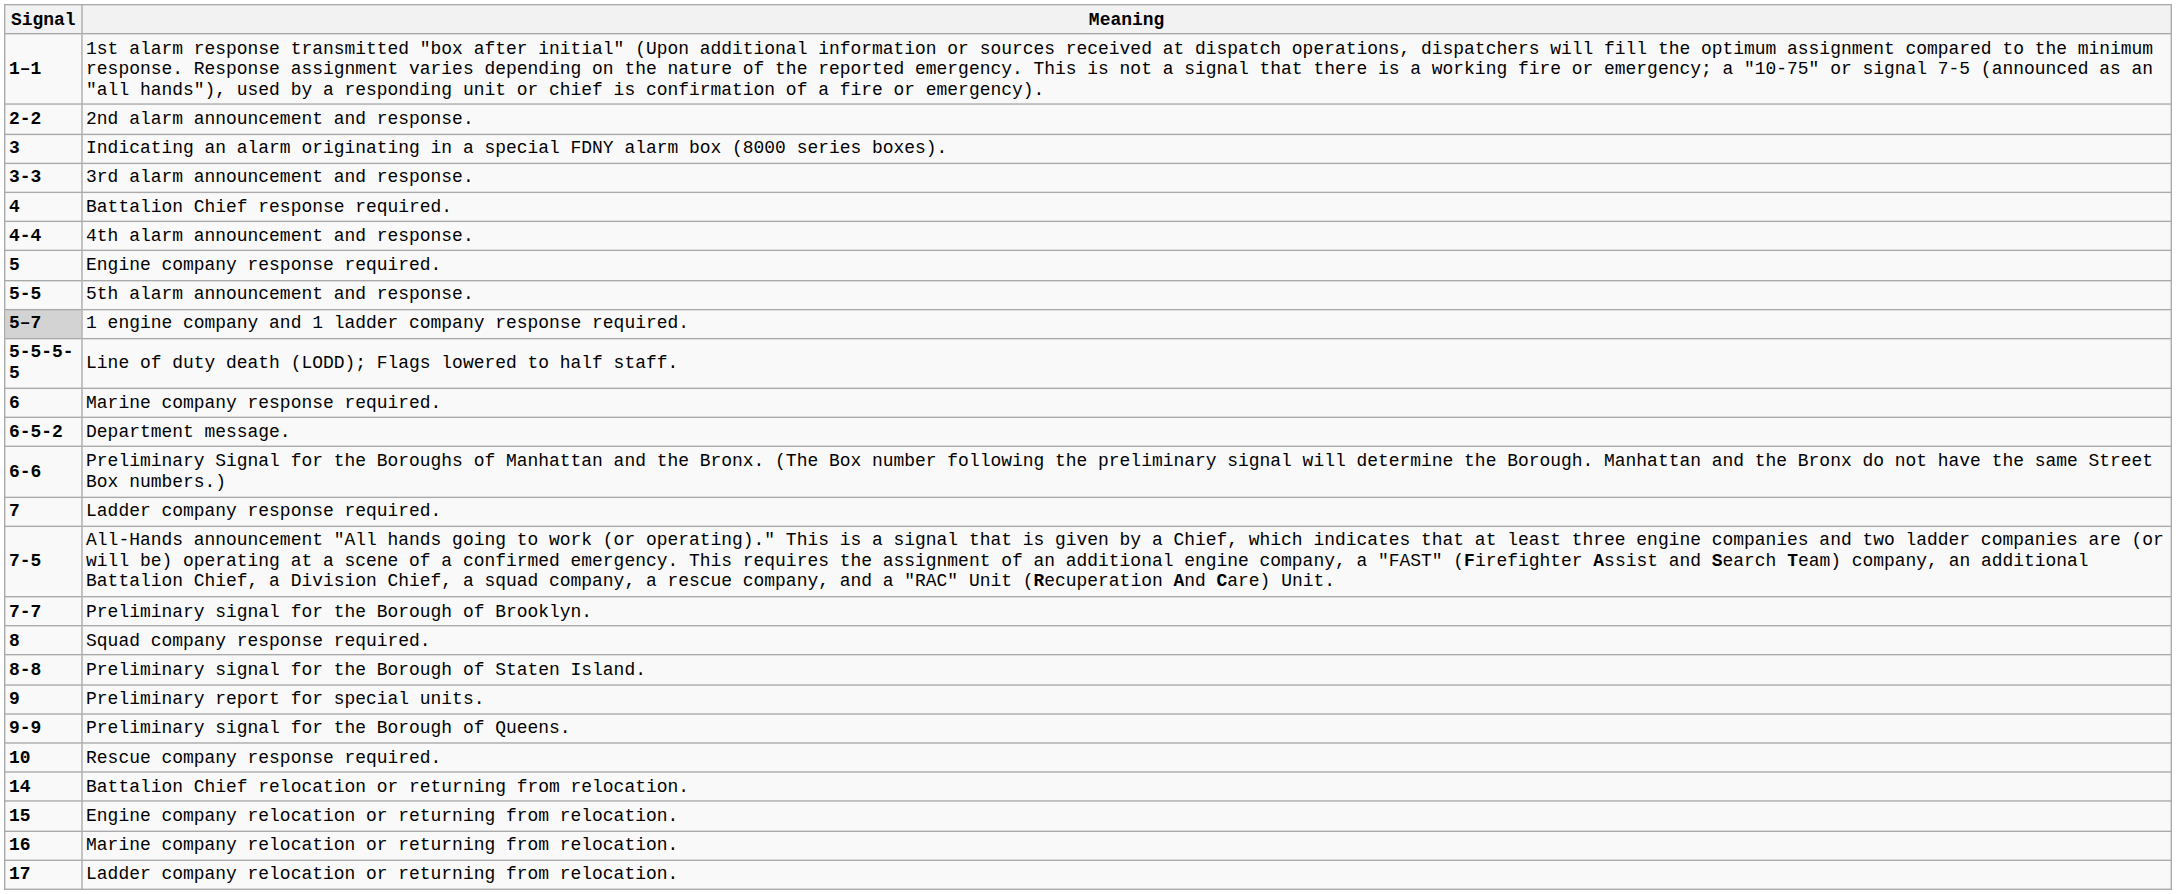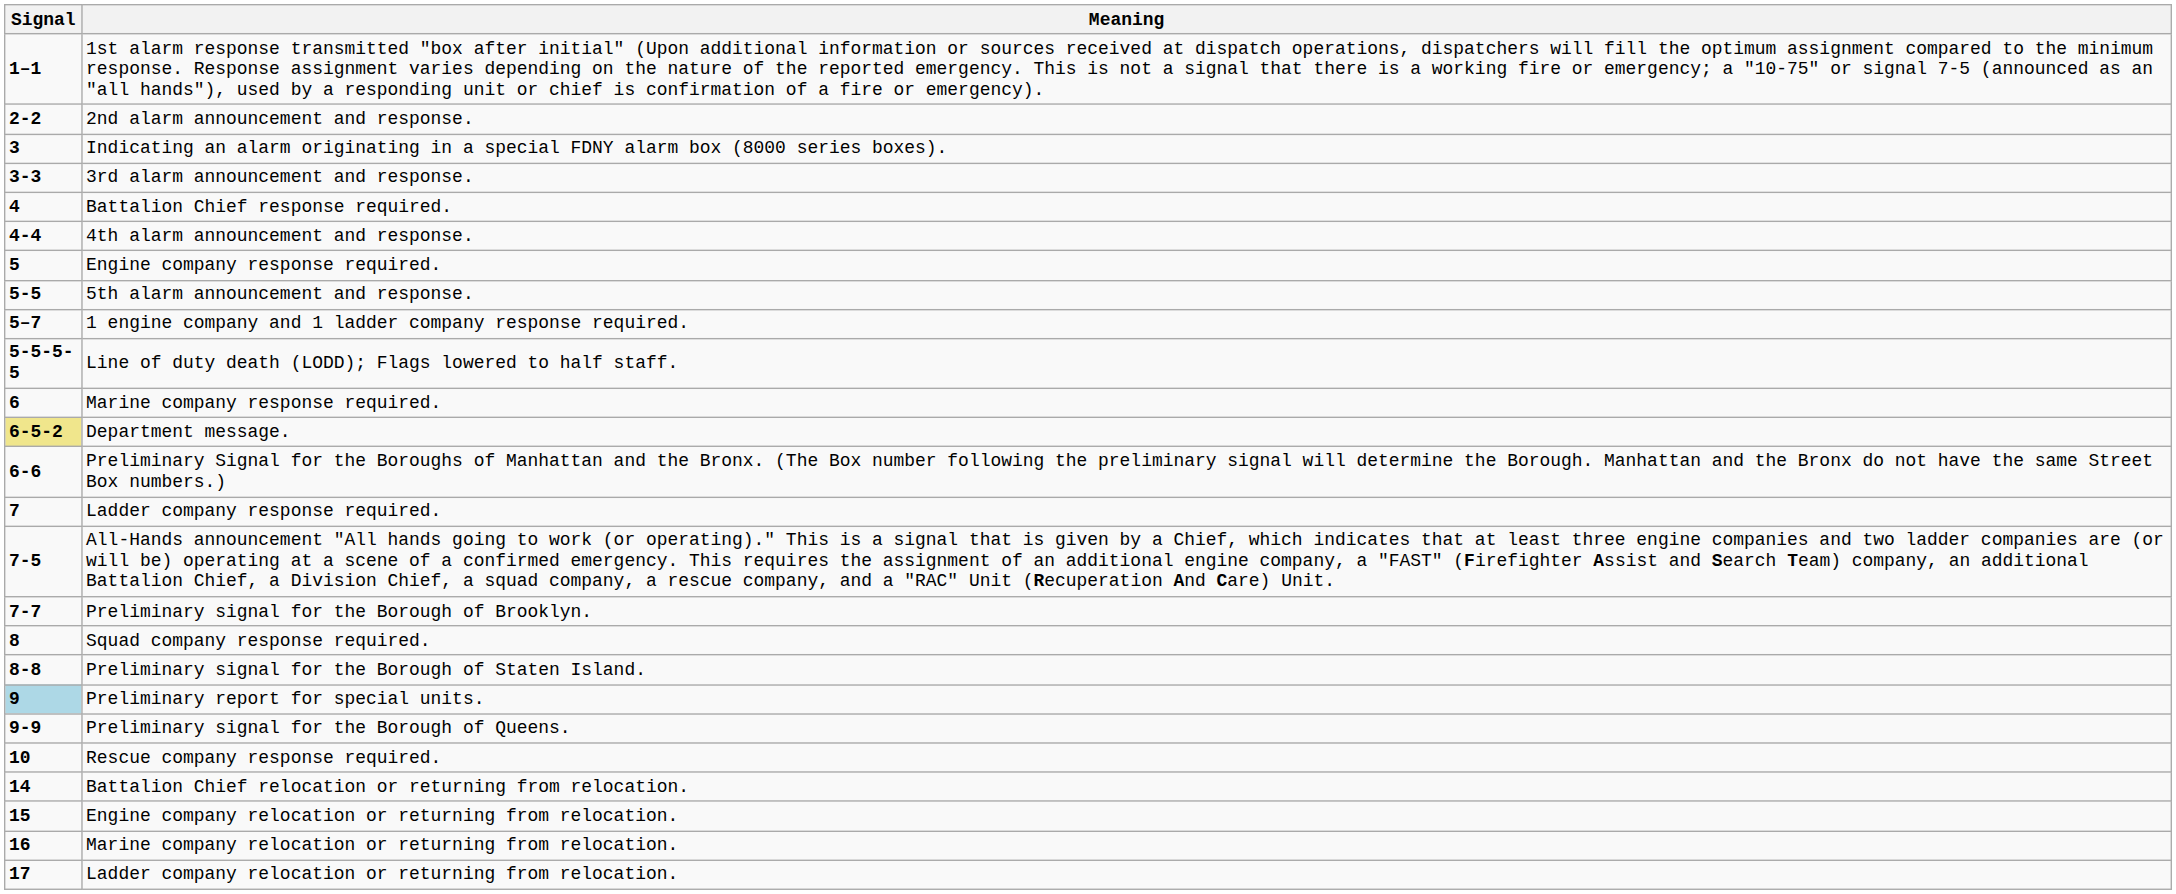(25, 324) lightgrey background -> (25, 324) no background
(36, 432) no background -> (36, 432) khaki background
(14, 699) no background -> (14, 699) lightblue background
